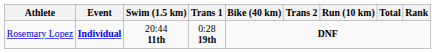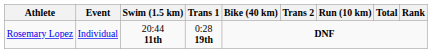(100, 34) bold -> (98, 34) normal
